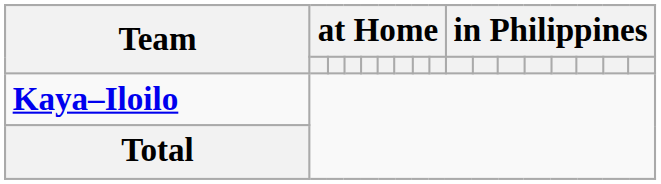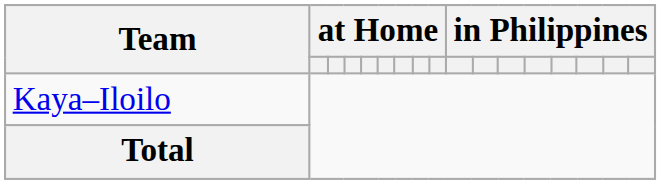(95, 98) bold -> (92, 98) normal
